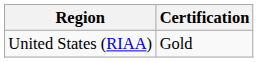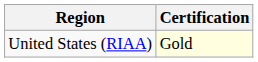(176, 43) no background -> (176, 43) lightyellow background
